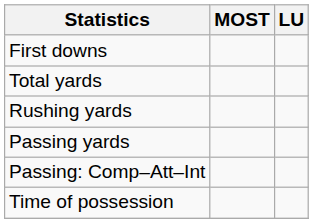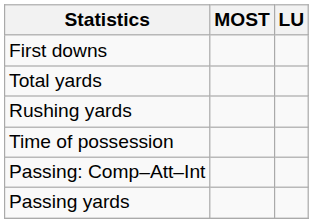rows swapped: (69, 141) <-> (91, 202)
